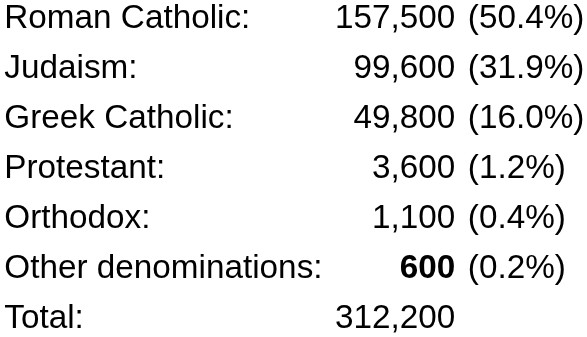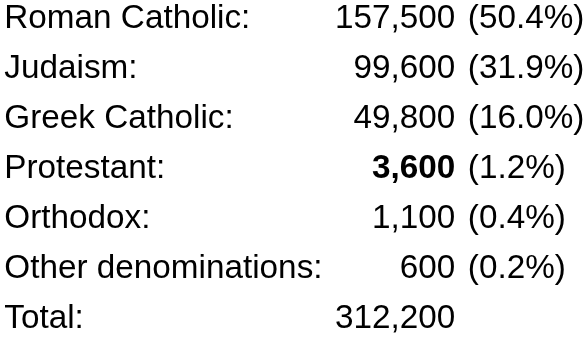(414, 167) normal -> (414, 167) bold
(428, 267) bold -> (428, 267) normal
